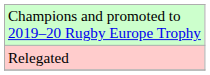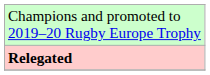(38, 57) normal -> (40, 57) bold
